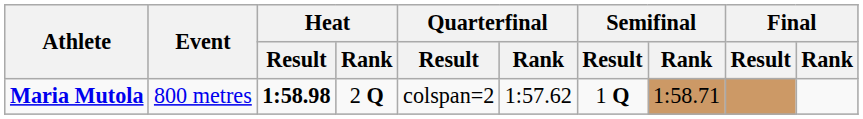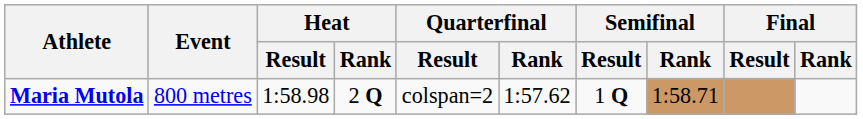(296, 96) bold -> (296, 96) normal
